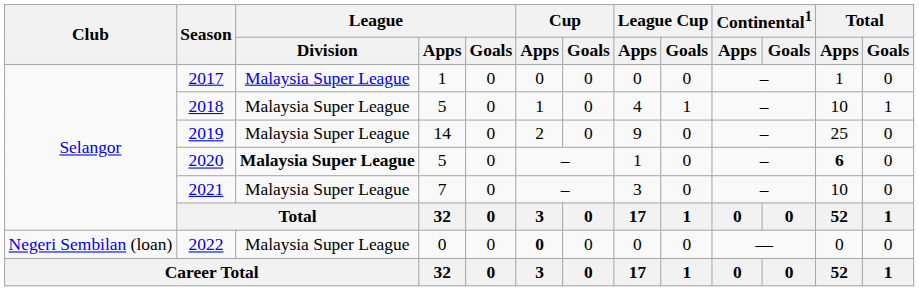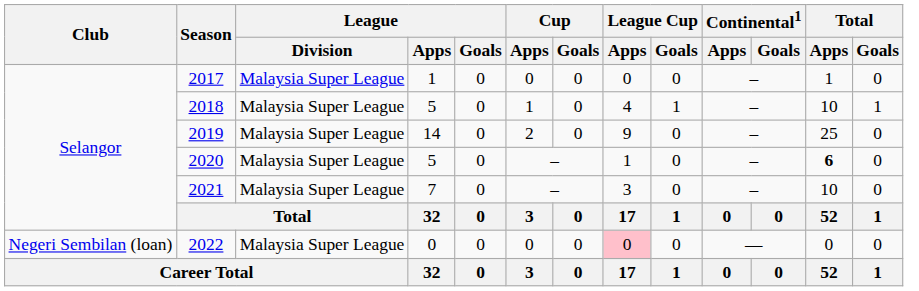(327, 161) bold -> (322, 161) normal
(540, 244) bold -> (529, 244) normal
(637, 244) no background -> (627, 244) pink background
